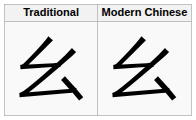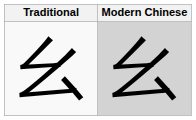(144, 68) no background -> (144, 68) lightgrey background
